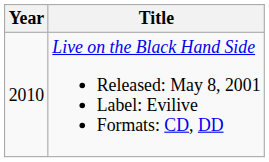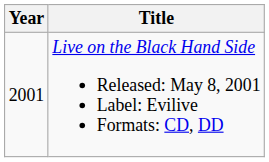(26, 94) 2010 -> (26, 94) 2001
